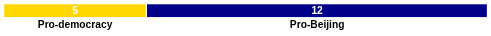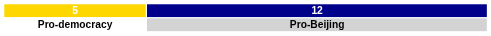(317, 24) no background -> (317, 24) lightgrey background
